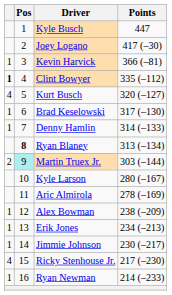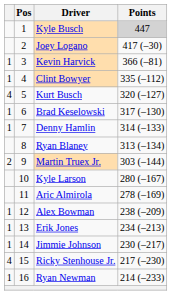(142, 29) no background -> (142, 29) lightgrey background
(9, 79) bold -> (9, 79) normal
(24, 145) bold -> (24, 145) normal
(24, 161) paleturquoise background -> (24, 161) no background
